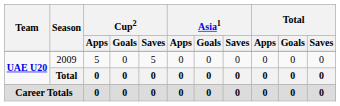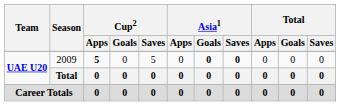(97, 60) normal -> (97, 60) bold
(209, 60) normal -> (209, 60) bold
(237, 60) normal -> (237, 60) bold
